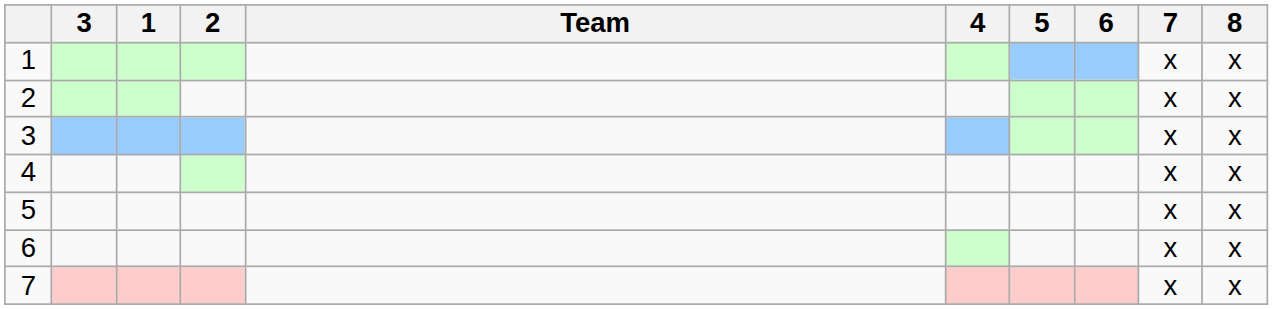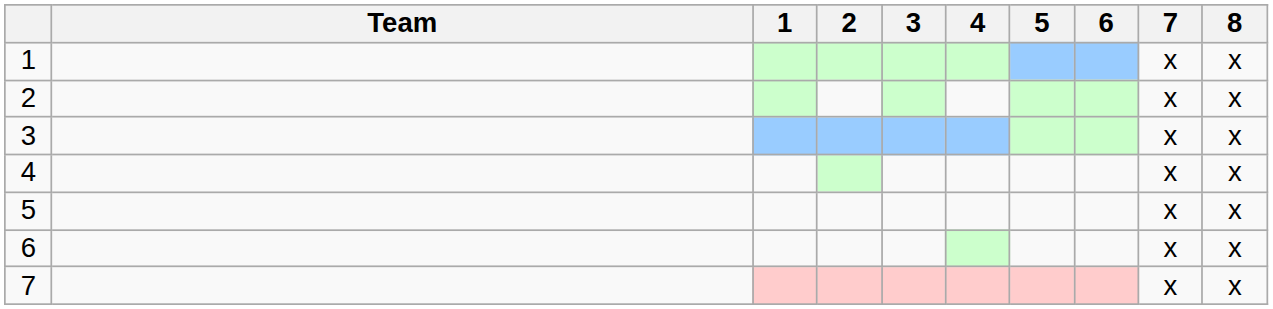columns swapped: (595, 22) <-> (84, 22)
